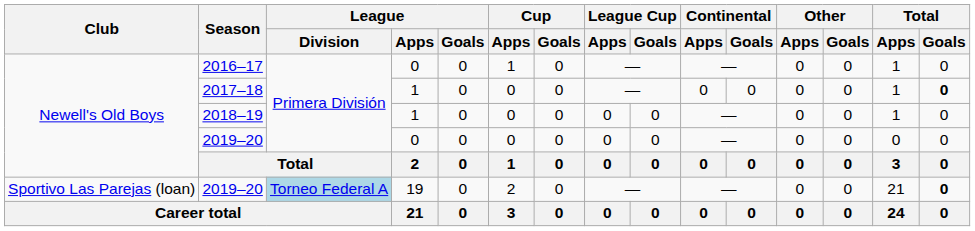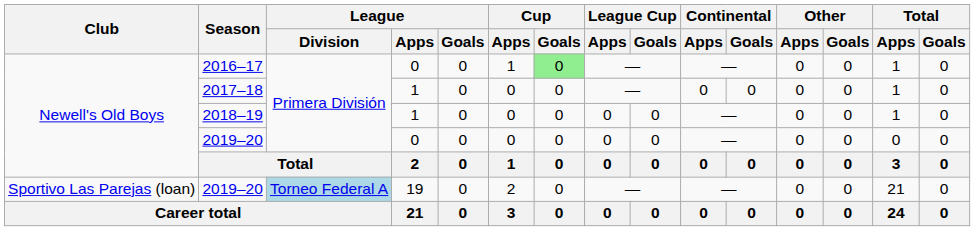(559, 66) no background -> (559, 66) lightgreen background
(944, 90) bold -> (944, 90) normal
(944, 189) bold -> (944, 189) normal
